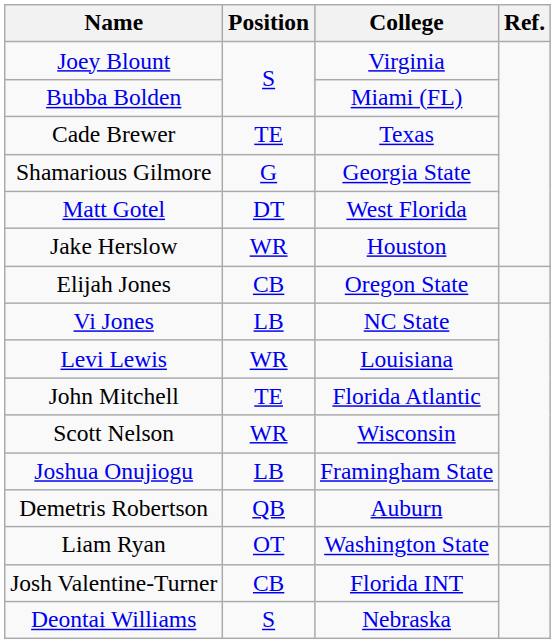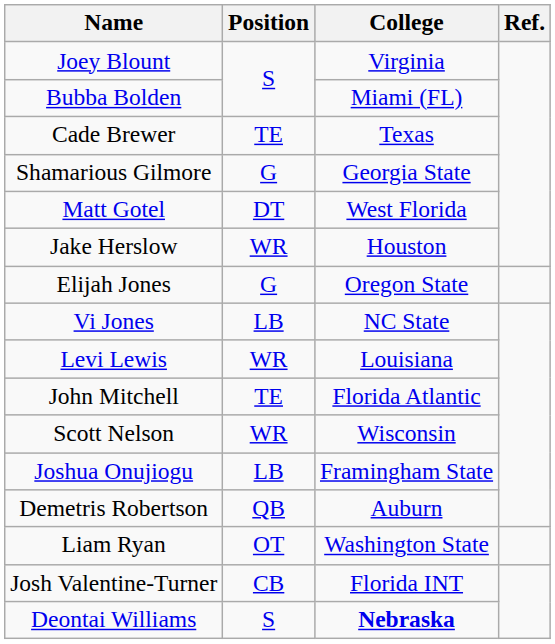(269, 284) CB -> (269, 284) G
(407, 619) normal -> (407, 619) bold
